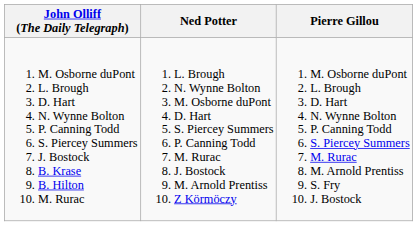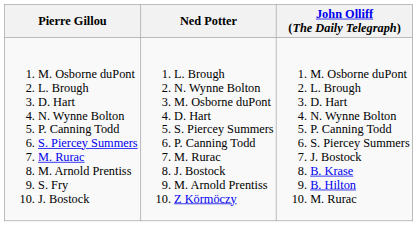columns swapped: (345, 21) <-> (72, 21)
